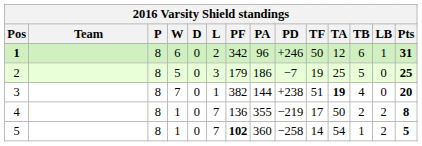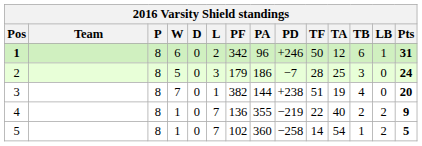(317, 72) 19 -> (317, 72) 28
(361, 72) 5 -> (361, 72) 3
(406, 72) 25 -> (406, 72) 24
(339, 92) bold -> (339, 92) normal
(317, 111) 17 -> (317, 111) 22
(339, 111) 50 -> (339, 111) 40
(406, 111) 8 -> (406, 111) 9
(238, 131) bold -> (238, 131) normal
